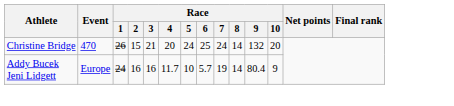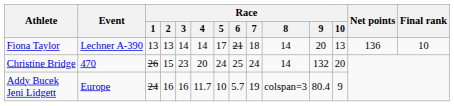+ row: (33, 46)
(151, 46) 21 -> (183, 63) 23
(237, 69) 14 -> (286, 87) colspan=3
